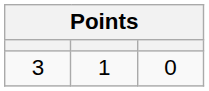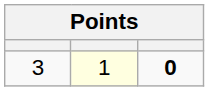(104, 68) no background -> (104, 68) lightyellow background
(171, 68) normal -> (171, 68) bold
